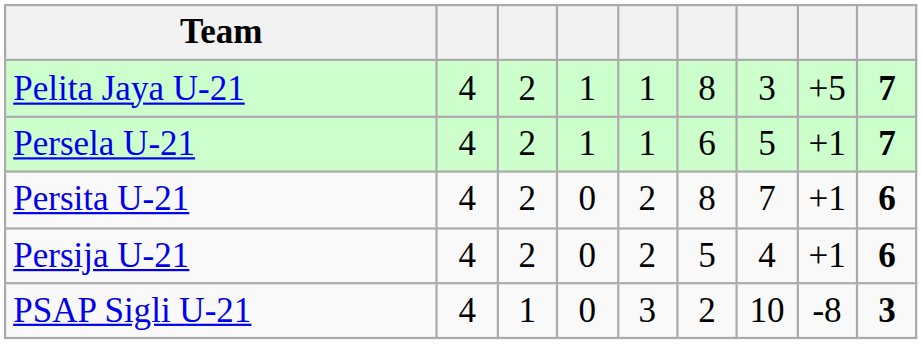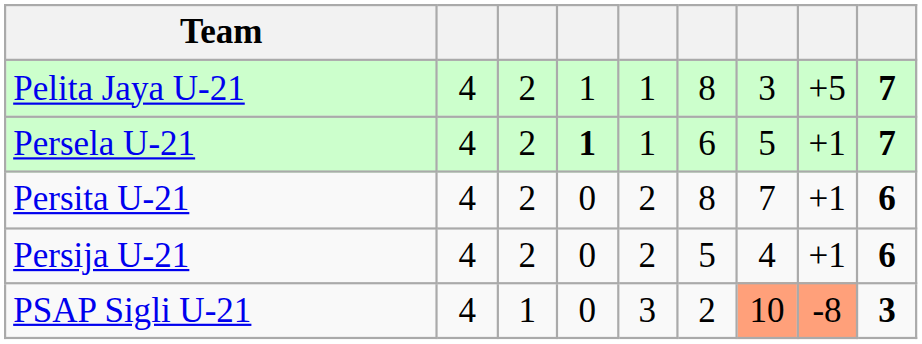(587, 143) normal -> (587, 143) bold
(767, 310) no background -> (767, 310) lightsalmon background
(827, 310) no background -> (827, 310) lightsalmon background
